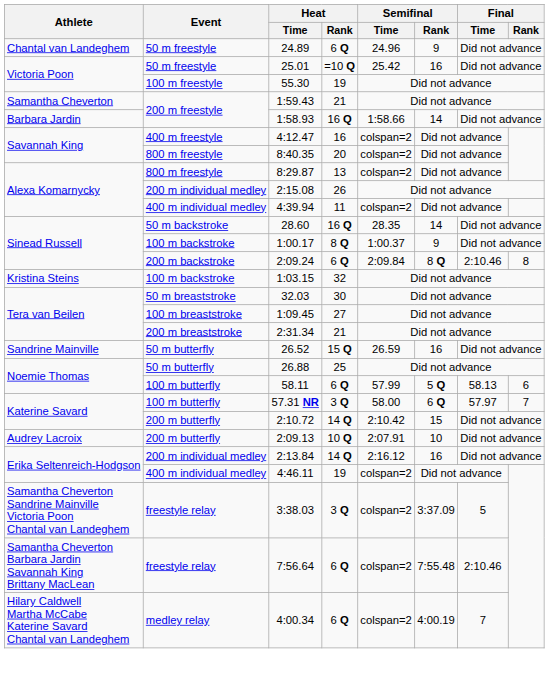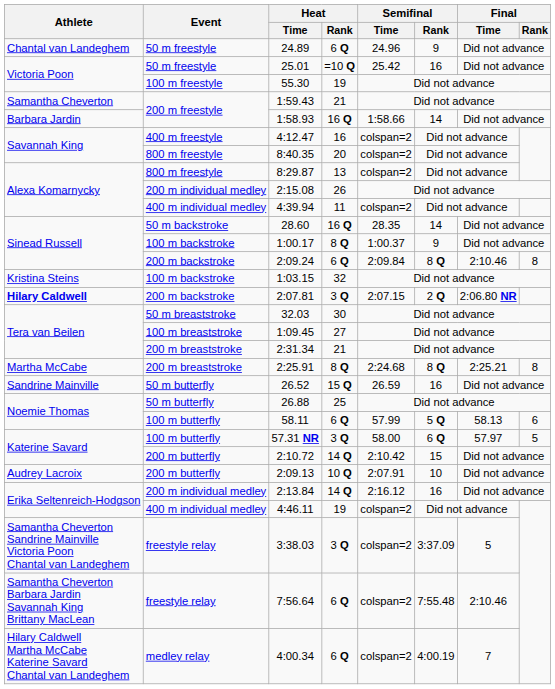+ row: (295, 297)
+ row: (295, 368)
(526, 403) 7 -> (535, 439) 5
